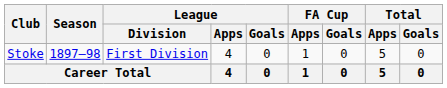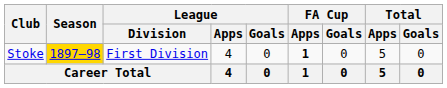(75, 54) no background -> (75, 54) gold background
(305, 54) normal -> (305, 54) bold
